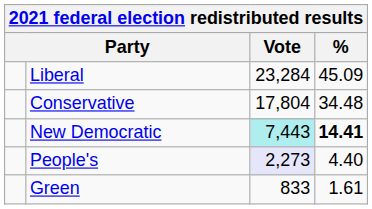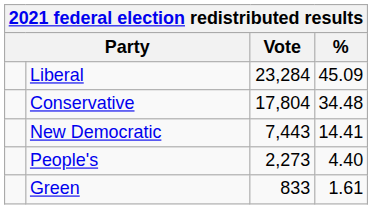(288, 132) paleturquoise background -> (288, 132) no background
(341, 132) bold -> (341, 132) normal
(288, 160) lavender background -> (288, 160) no background
